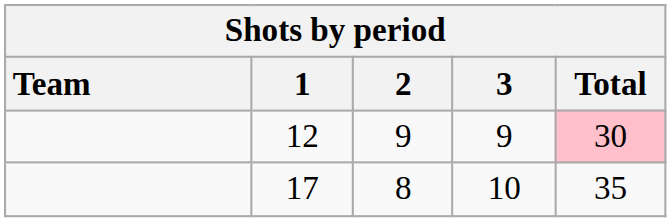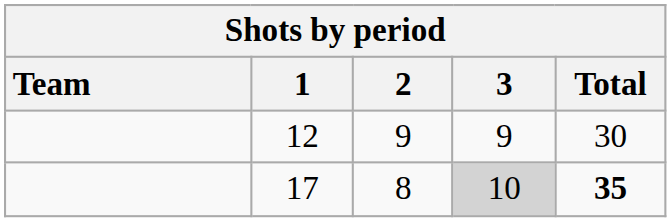(610, 135) pink background -> (610, 135) no background
(504, 188) no background -> (504, 188) lightgrey background
(610, 188) normal -> (610, 188) bold
